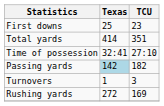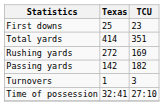rows swapped: (39, 94) <-> (52, 53)
(110, 67) lightblue background -> (110, 67) no background
